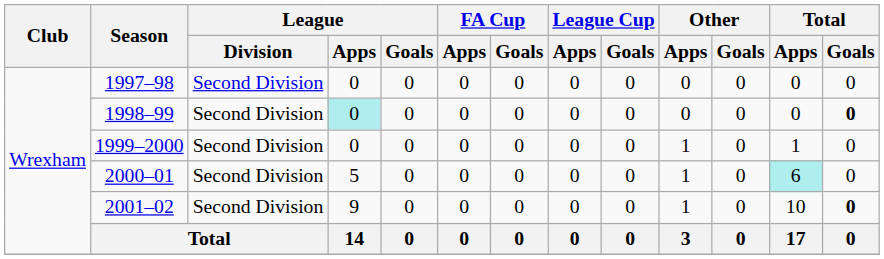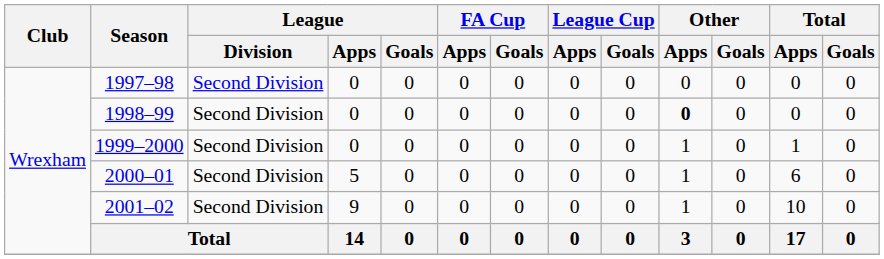(354, 113) paleturquoise background -> (354, 113) no background
(686, 113) normal -> (686, 113) bold
(851, 113) bold -> (851, 113) normal
(796, 176) paleturquoise background -> (796, 176) no background
(851, 207) bold -> (851, 207) normal
